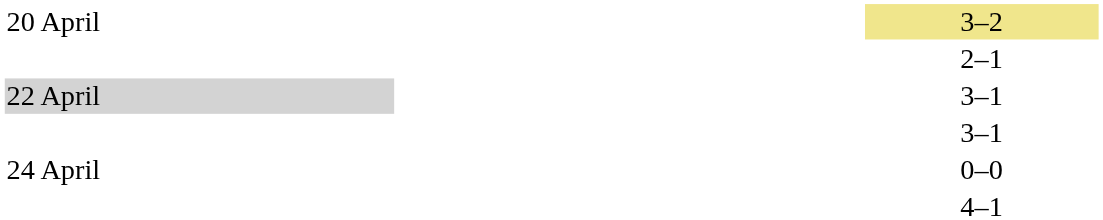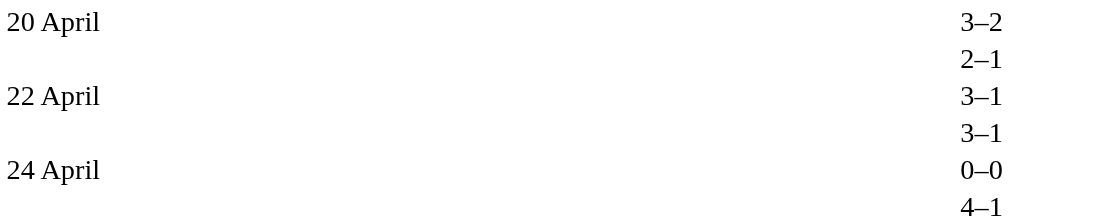(982, 21) khaki background -> (982, 21) no background
(53, 95) lightgrey background -> (53, 95) no background
